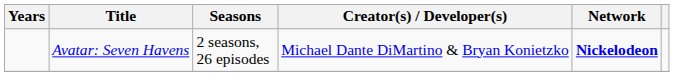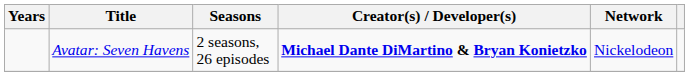(425, 50) normal -> (434, 50) bold
(617, 50) bold -> (634, 50) normal
